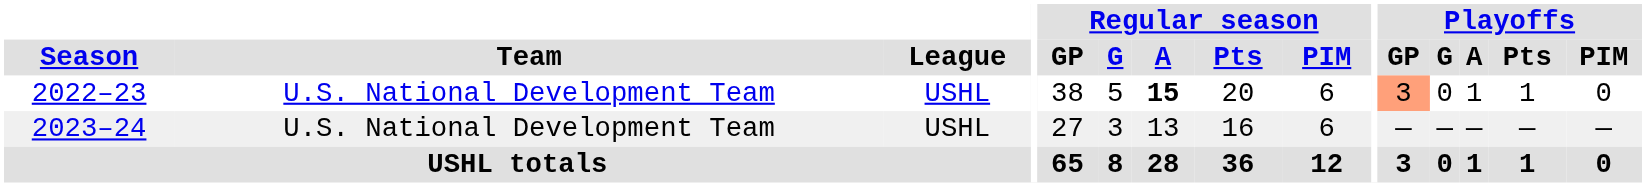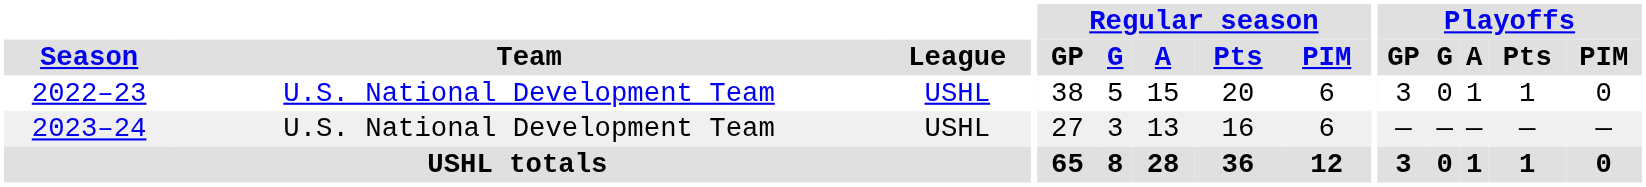(1163, 93) bold -> (1163, 93) normal
(1404, 93) lightsalmon background -> (1404, 93) no background
